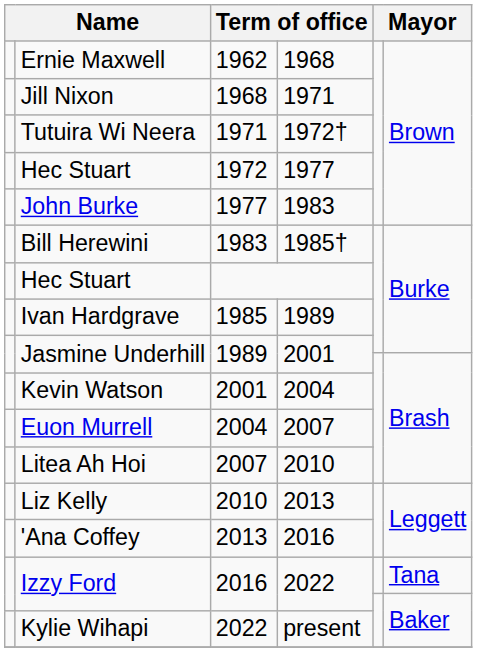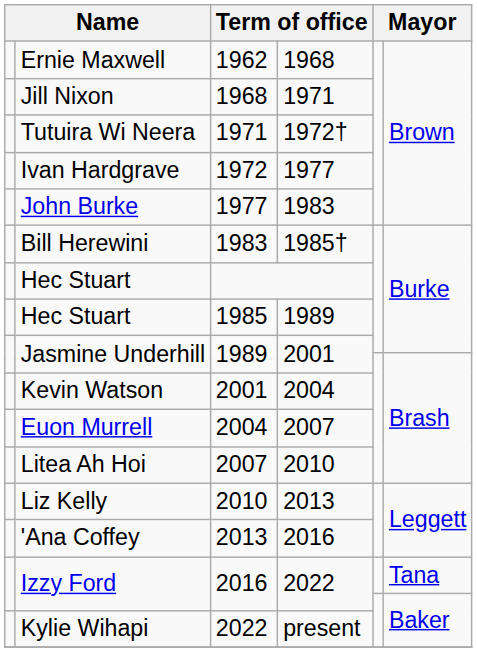(76, 170) Hec Stuart -> (100, 170) Ivan Hardgrave
(100, 317) Ivan Hardgrave -> (76, 317) Hec Stuart
